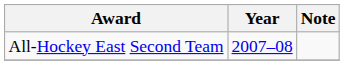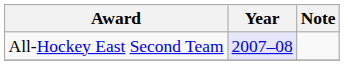(262, 45) no background -> (262, 45) lavender background
